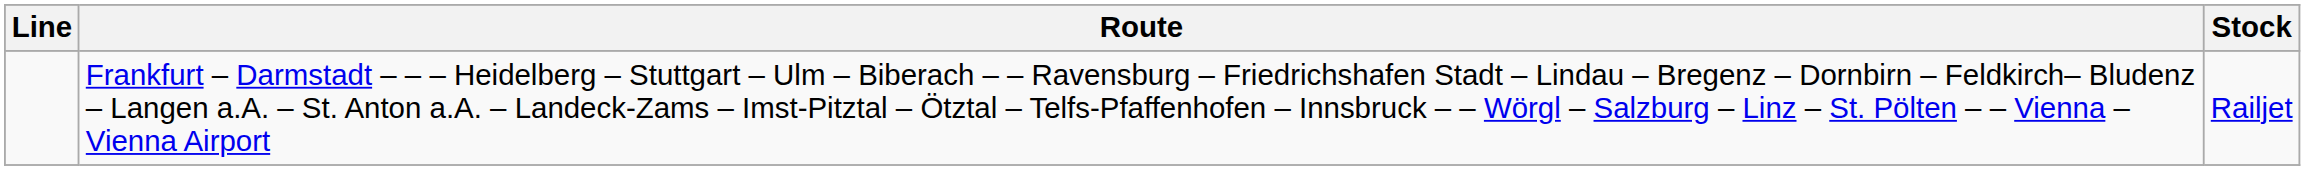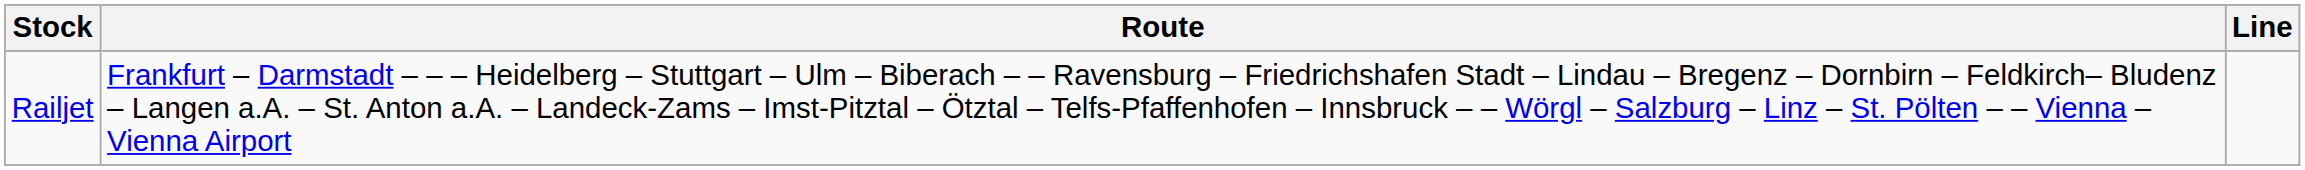columns swapped: (42, 27) <-> (2252, 27)
